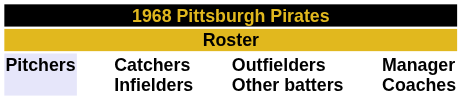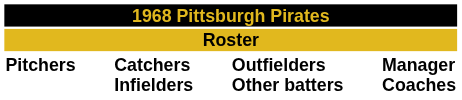(41, 65) lavender background -> (41, 65) no background
